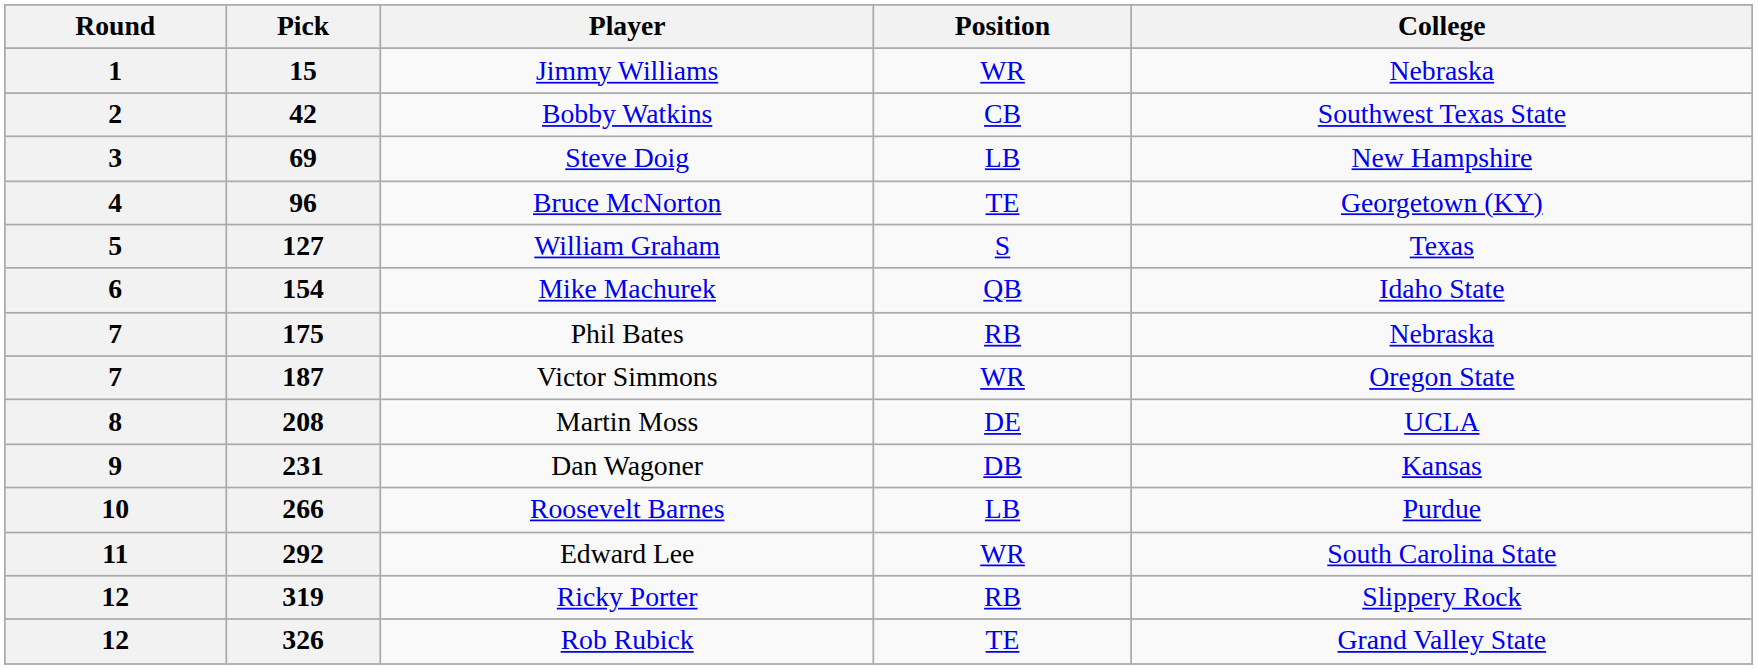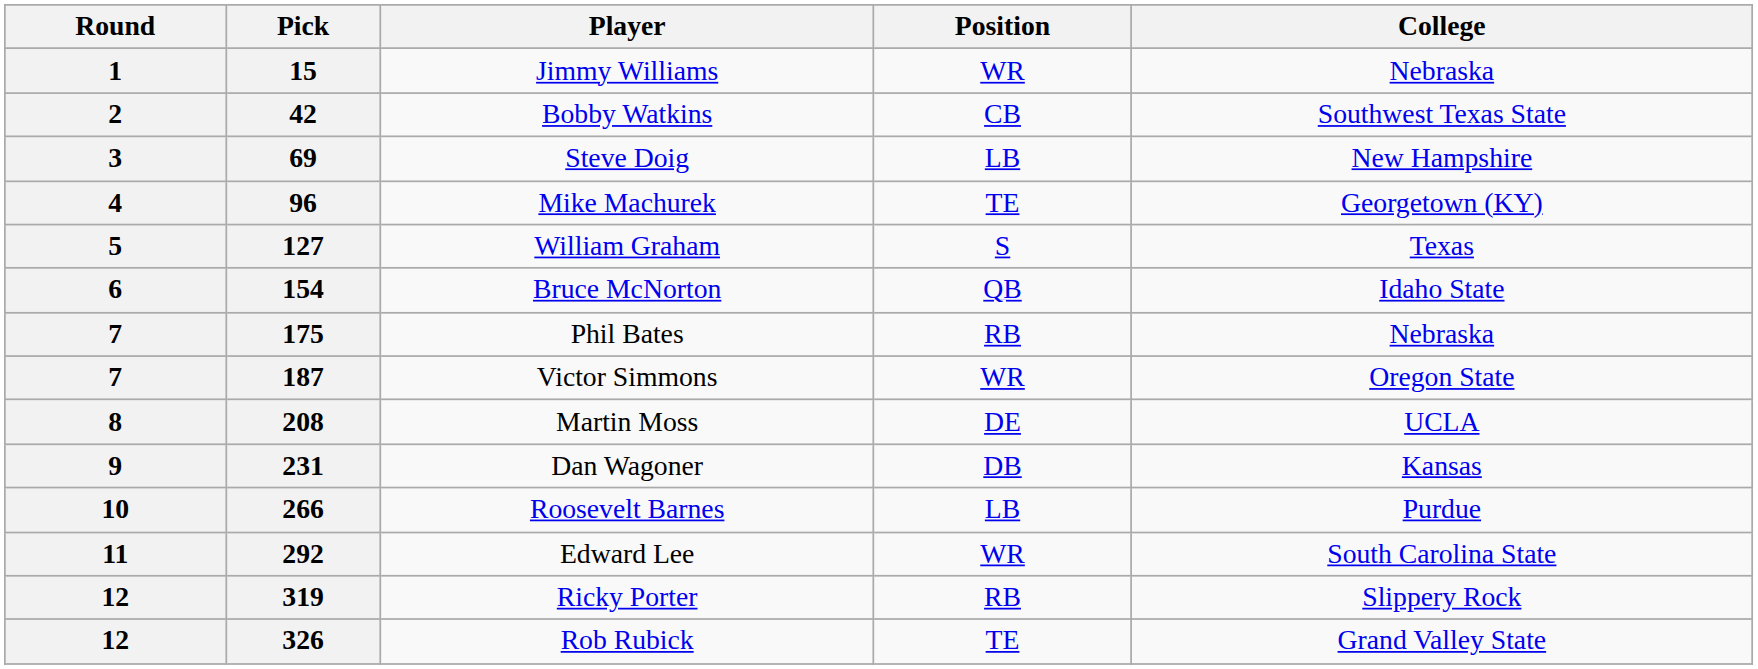(627, 202) Bruce McNorton -> (627, 202) Mike Machurek
(627, 289) Mike Machurek -> (627, 289) Bruce McNorton
